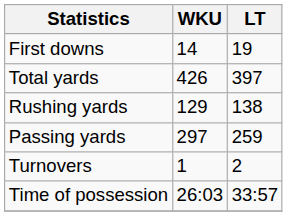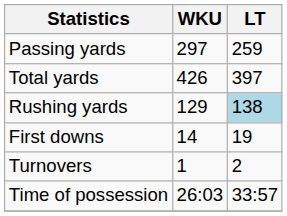rows swapped: (56, 48) <-> (67, 136)
(247, 107) no background -> (247, 107) lightblue background
